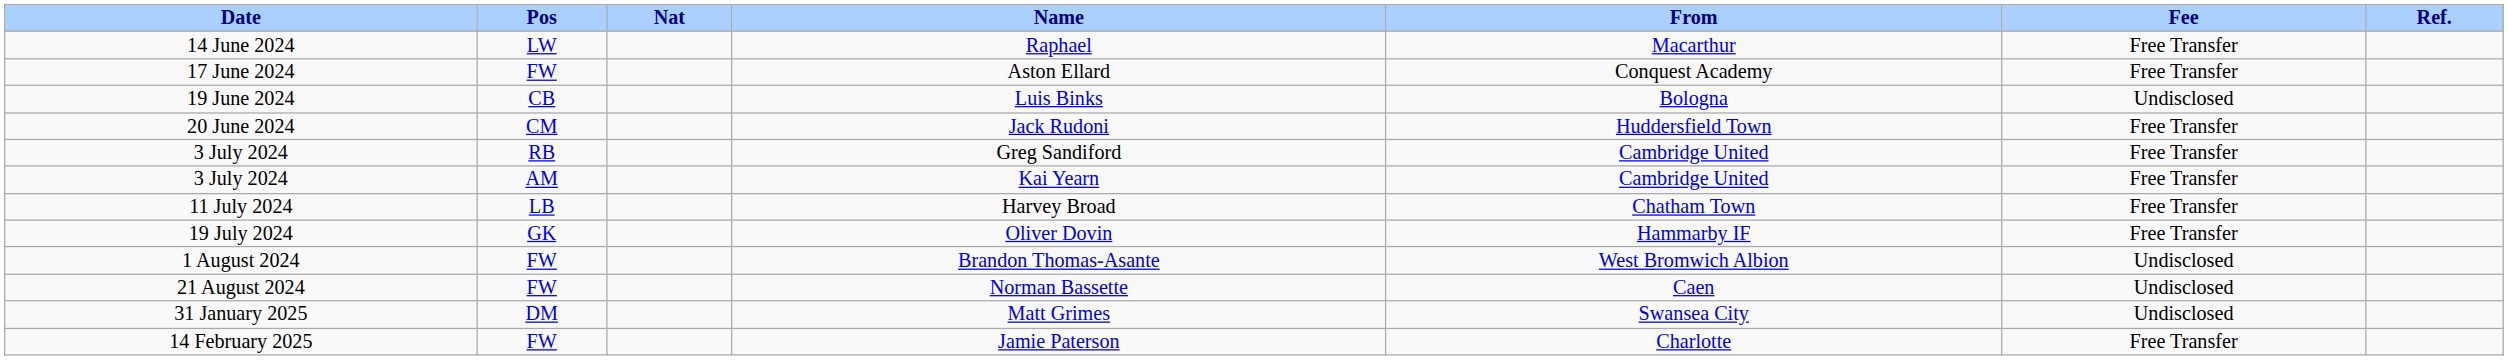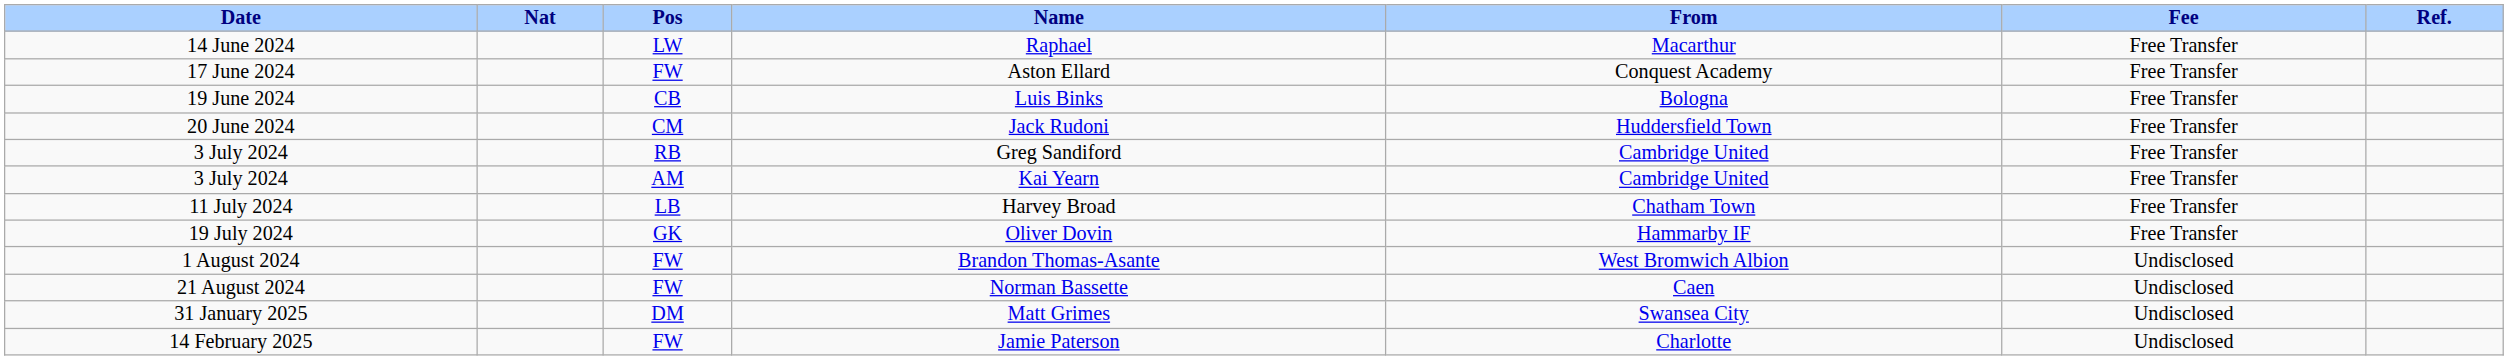columns swapped: (542, 17) <-> (669, 17)
(2184, 98) Undisclosed -> (2184, 98) Free Transfer
(2184, 341) Free Transfer -> (2184, 341) Undisclosed
